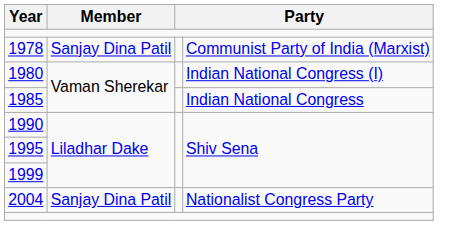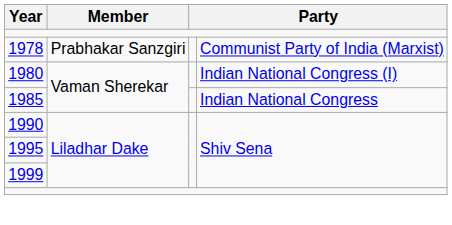(111, 49) Sanjay Dina Patil -> (118, 49) Prabhakar Sanzgiri
- row: (26, 200)
